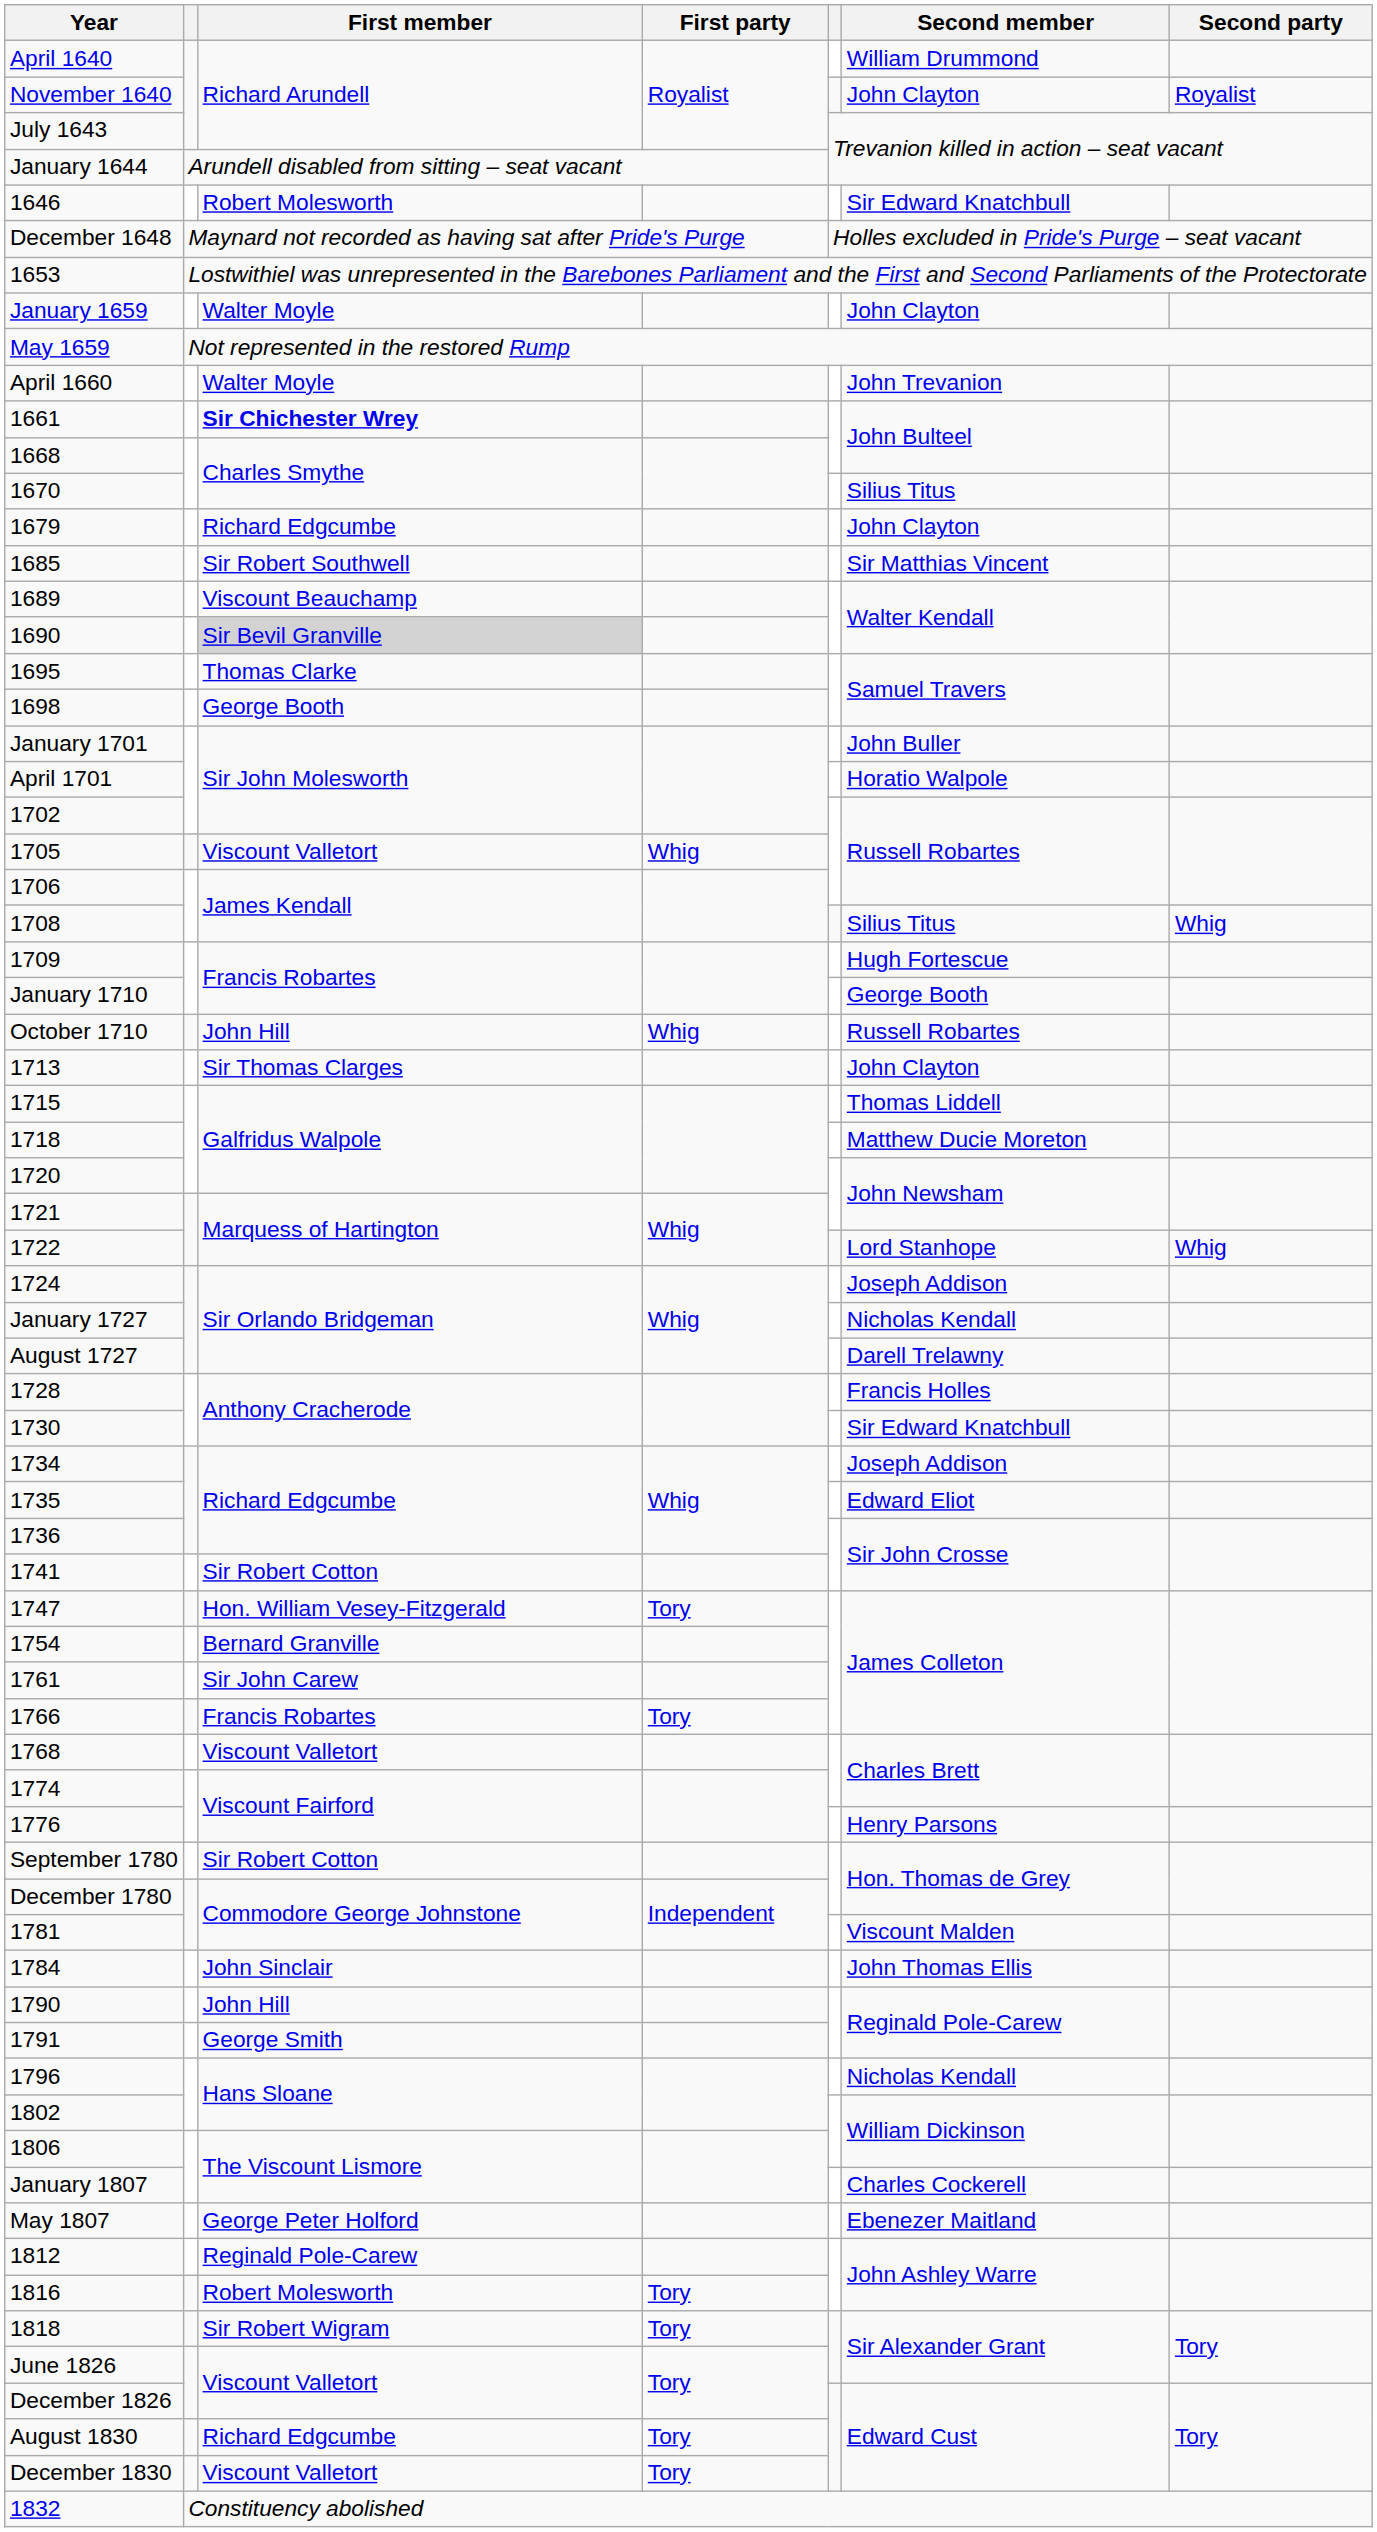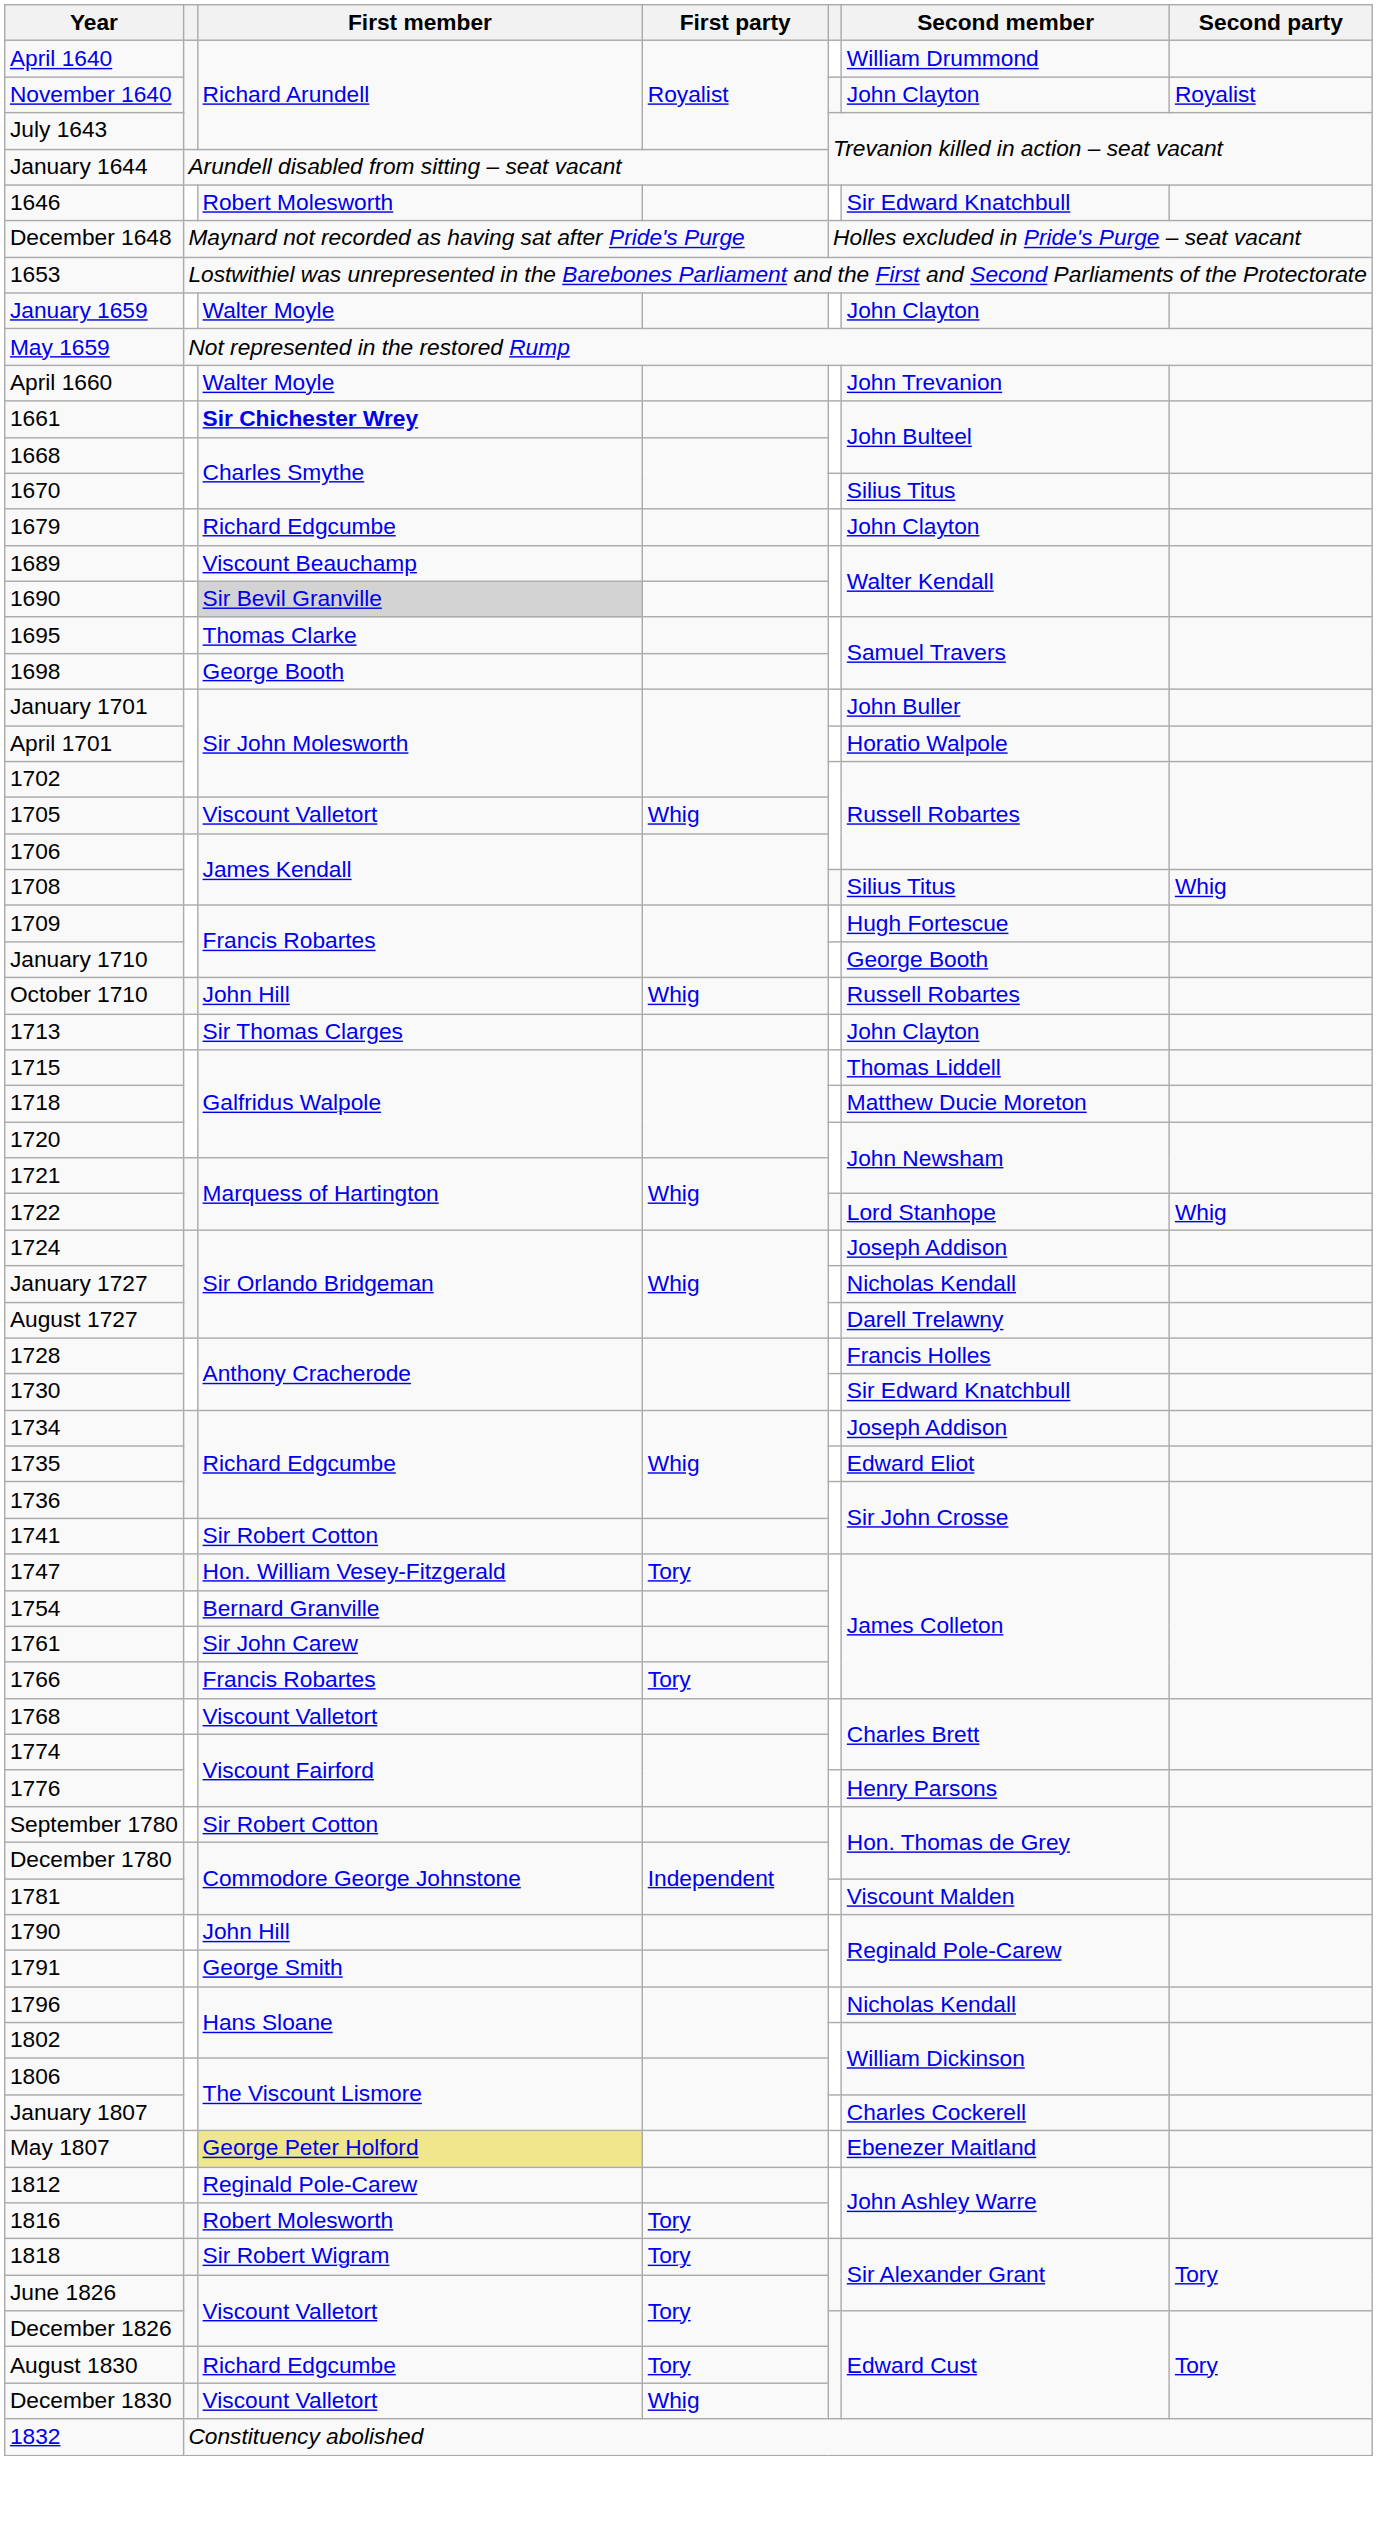- row: (35, 563)
- row: (35, 1968)
(311, 2220) no background -> (311, 2148) khaki background
(669, 2472) Tory -> (674, 2400) Whig
